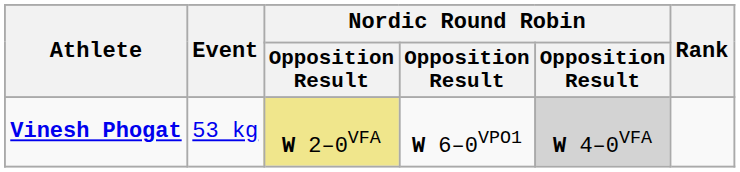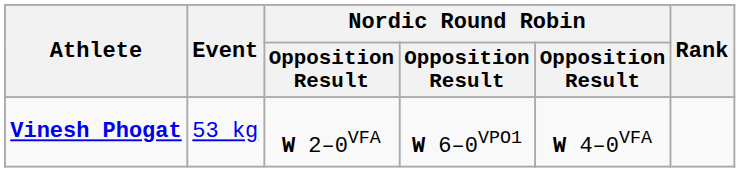(331, 144) khaki background -> (331, 144) no background
(603, 144) lightgrey background -> (603, 144) no background
